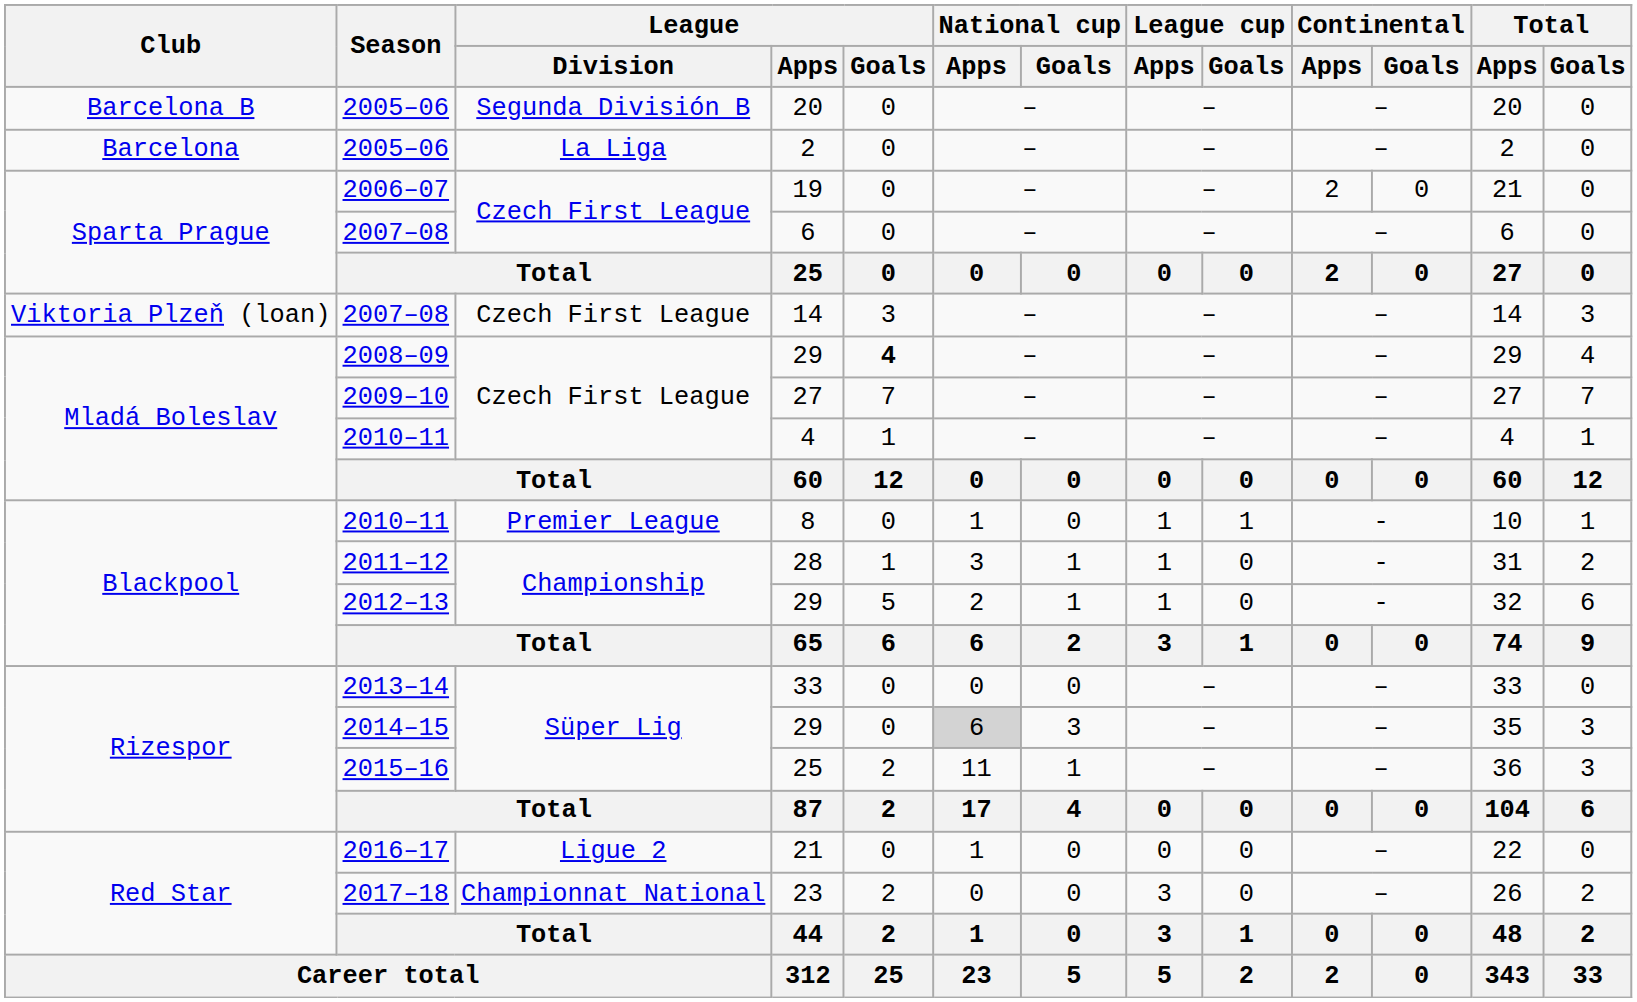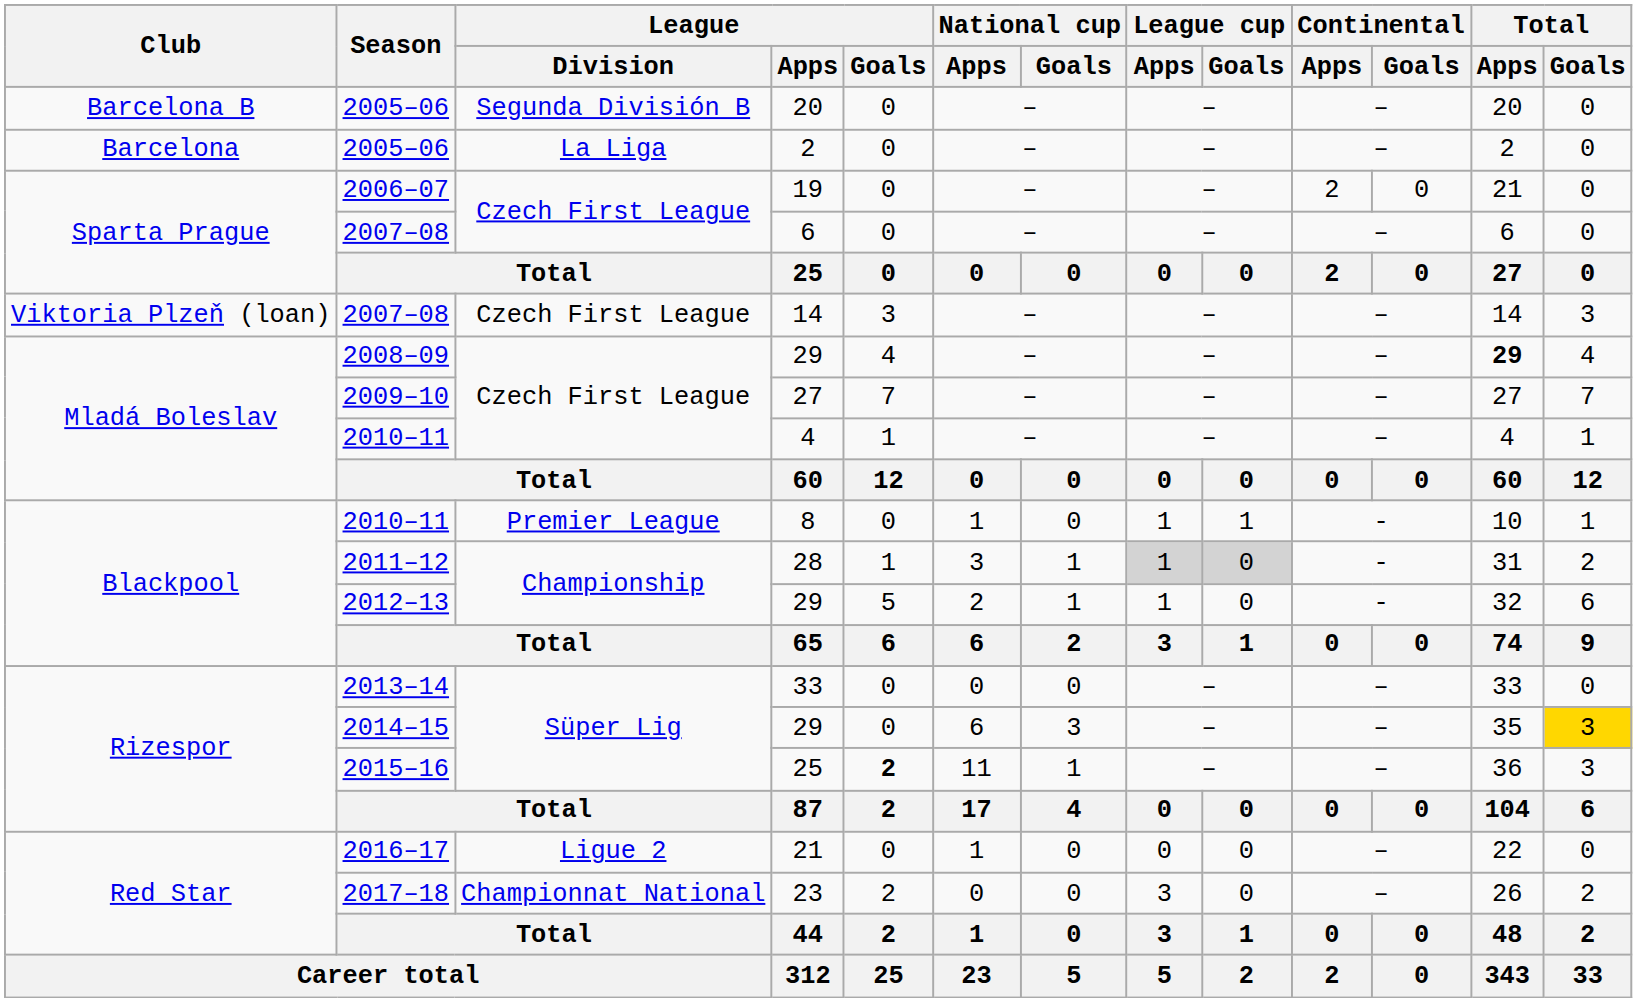(888, 356) bold -> (888, 356) normal
(1507, 356) normal -> (1507, 356) bold
(1164, 563) no background -> (1164, 563) lightgrey background
(1246, 563) no background -> (1246, 563) lightgrey background
(977, 728) lightgrey background -> (977, 728) no background
(1588, 728) no background -> (1588, 728) gold background
(888, 769) normal -> (888, 769) bold
